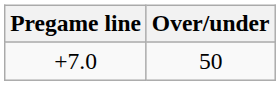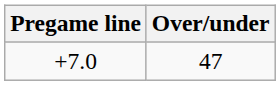(211, 60) 50 -> (211, 60) 47
